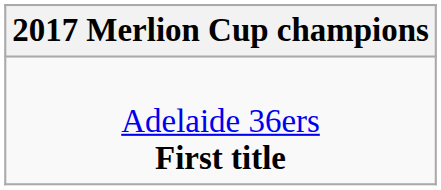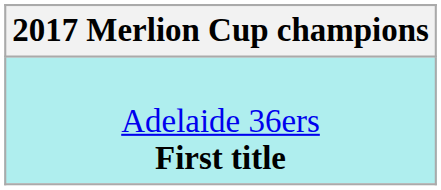(221, 138) no background -> (221, 138) paleturquoise background
